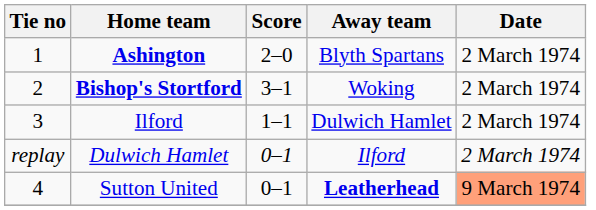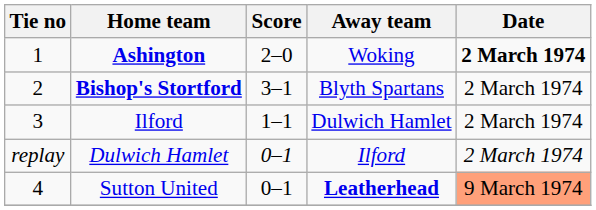(381, 54) Blyth Spartans -> (381, 54) Woking
(521, 54) normal -> (523, 54) bold
(381, 88) Woking -> (381, 88) Blyth Spartans
